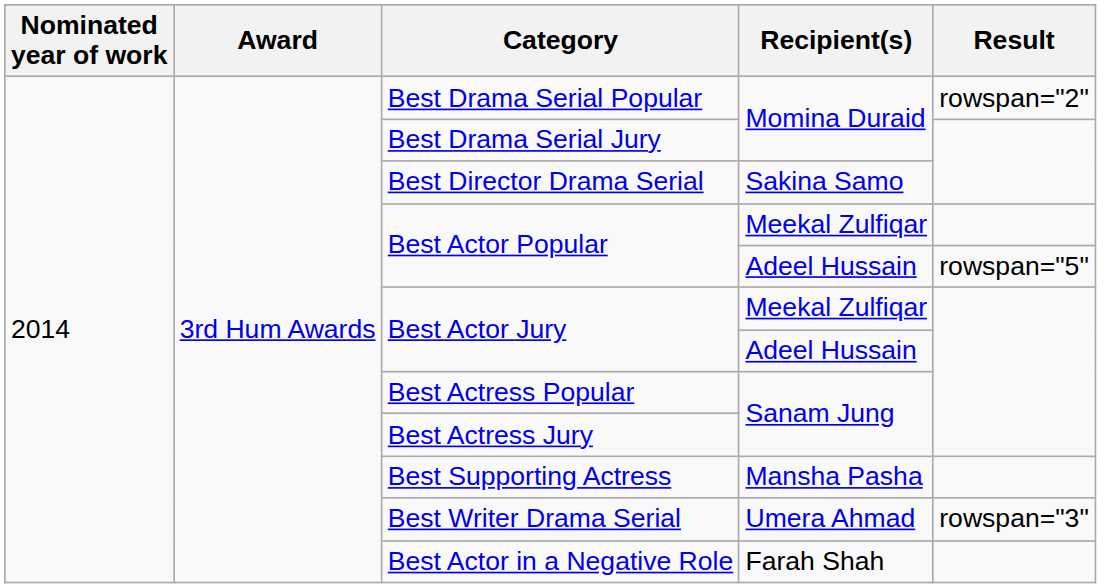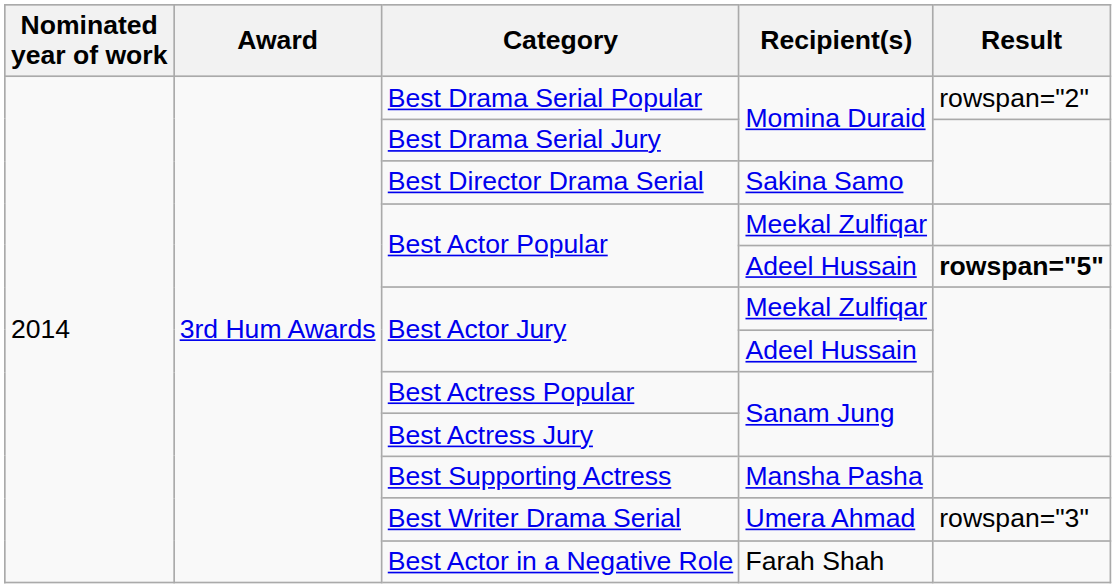(1014, 266) normal -> (1022, 266) bold
